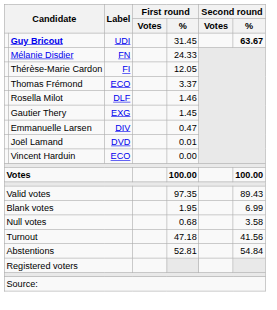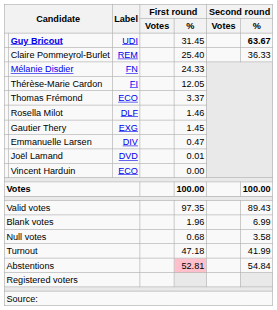+ row: (60, 55)
(188, 208) 1.95 -> (195, 222) 1.96
(252, 237) 41.56 -> (259, 251) 41.99
(185, 251) no background -> (193, 266) pink background
